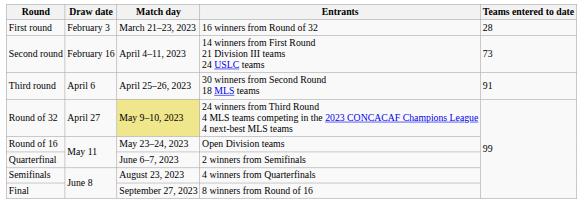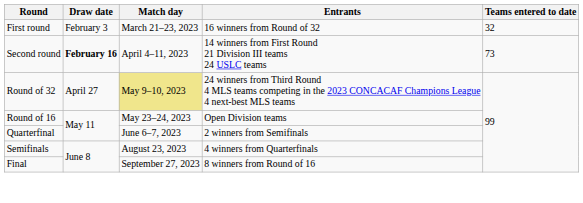(488, 27) 28 -> (490, 27) 32
(91, 54) normal -> (91, 54) bold
- row: (32, 86)
